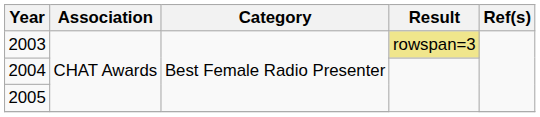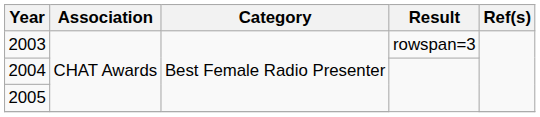(434, 44) khaki background -> (434, 44) no background
